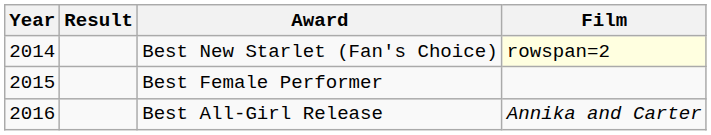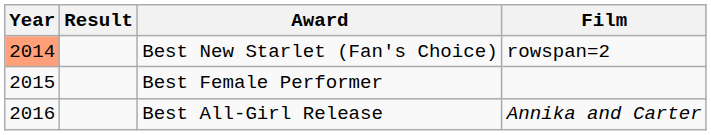(32, 51) no background -> (32, 51) lightsalmon background
(558, 51) lightyellow background -> (558, 51) no background
